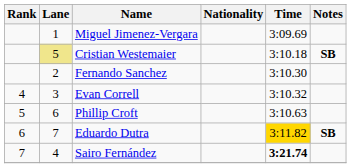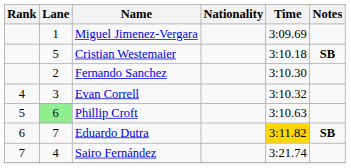(56, 53) khaki background -> (56, 53) no background
(56, 113) no background -> (56, 113) lightgreen background
(288, 152) bold -> (288, 152) normal
